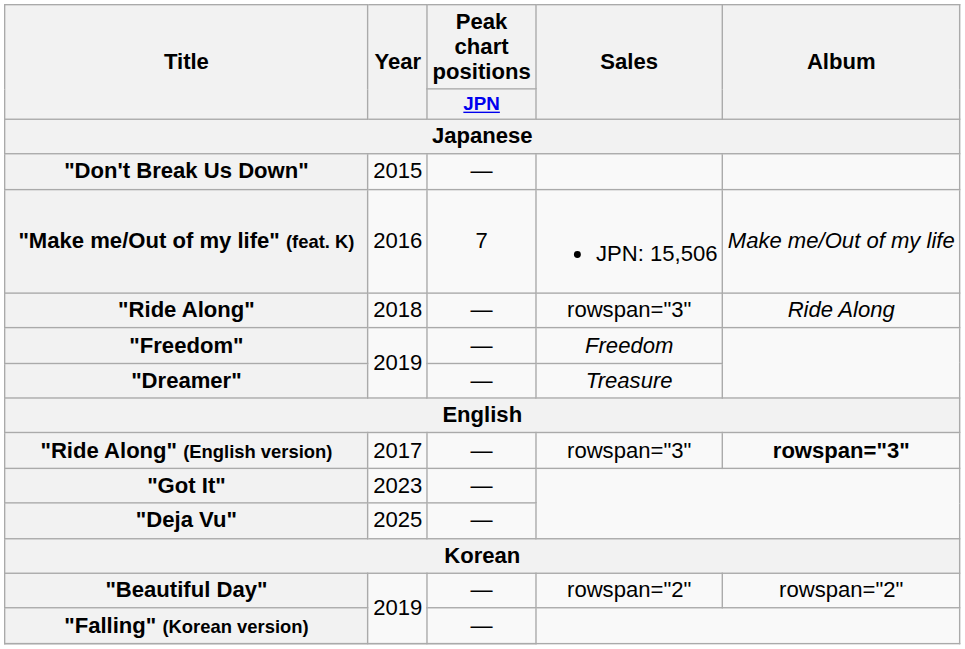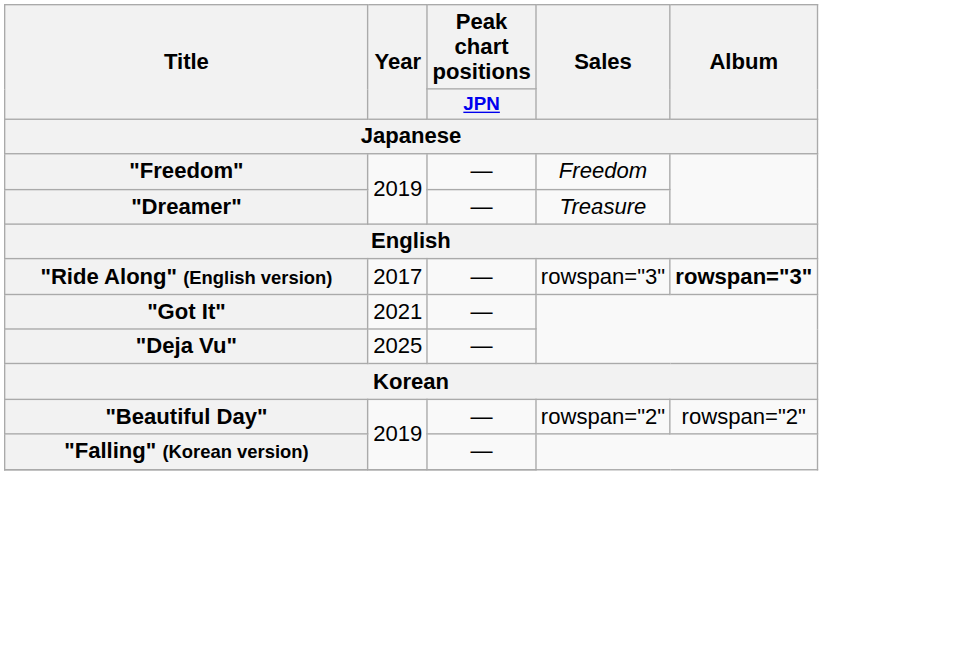- row: (186, 171)
- row: (186, 240)
- row: (186, 310)
(398, 485) 2023 -> (398, 311) 2021
